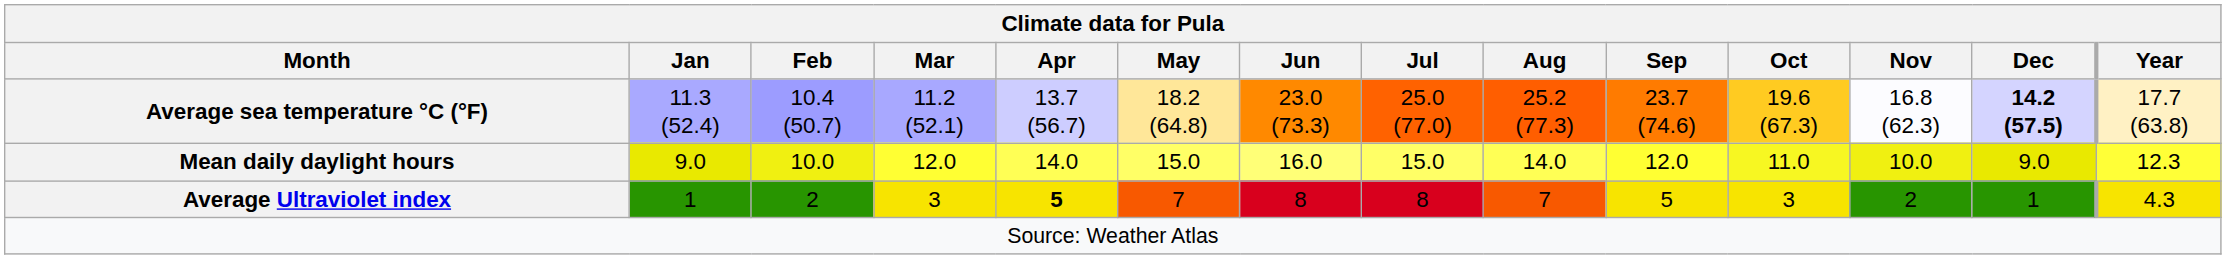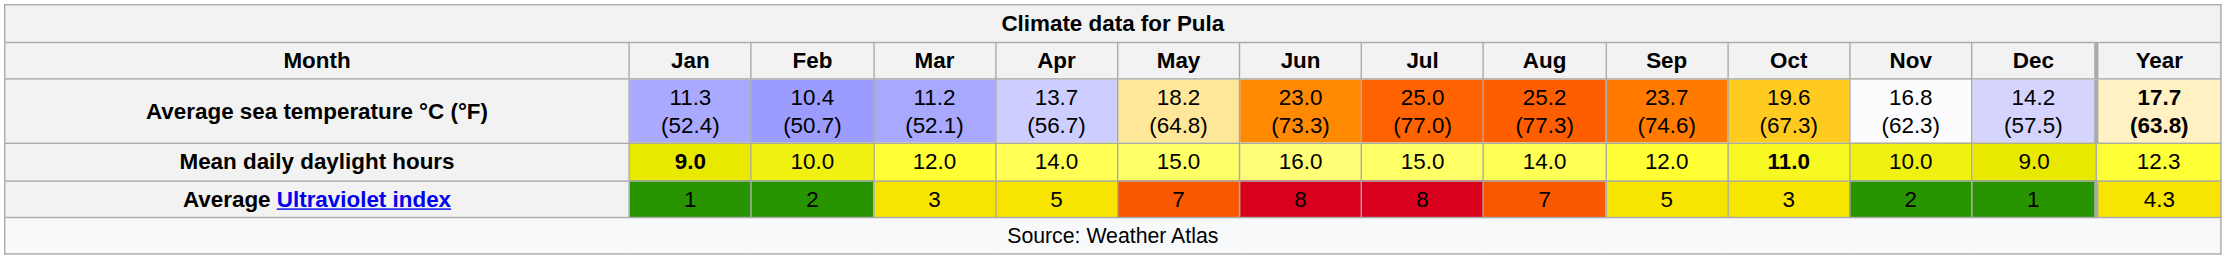(2033, 111) bold -> (2033, 111) normal
(2159, 111) normal -> (2159, 111) bold
(690, 162) normal -> (690, 162) bold
(1789, 162) normal -> (1789, 162) bold
(1056, 199) bold -> (1056, 199) normal
